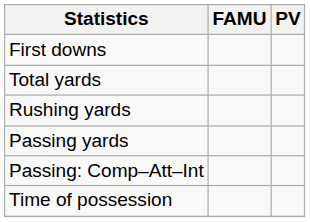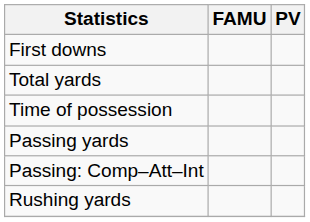rows swapped: (70, 110) <-> (91, 200)
